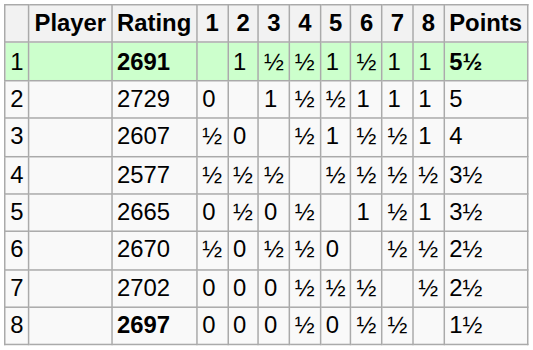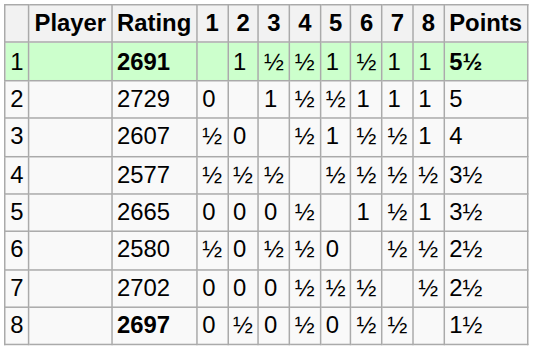(243, 212) ½ -> (240, 212) 0
(144, 250) 2670 -> (144, 250) 2580
(240, 325) 0 -> (243, 325) ½
